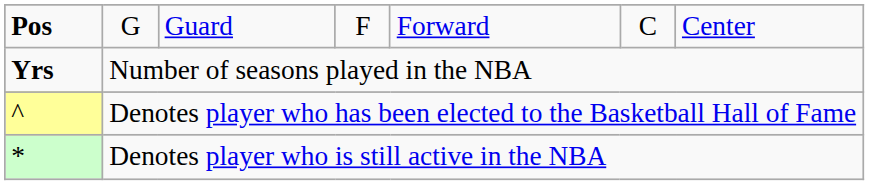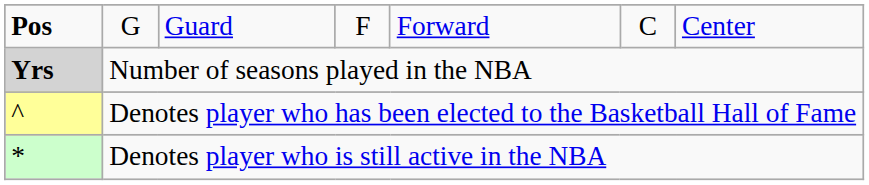(32, 69) no background -> (32, 69) lightgrey background
